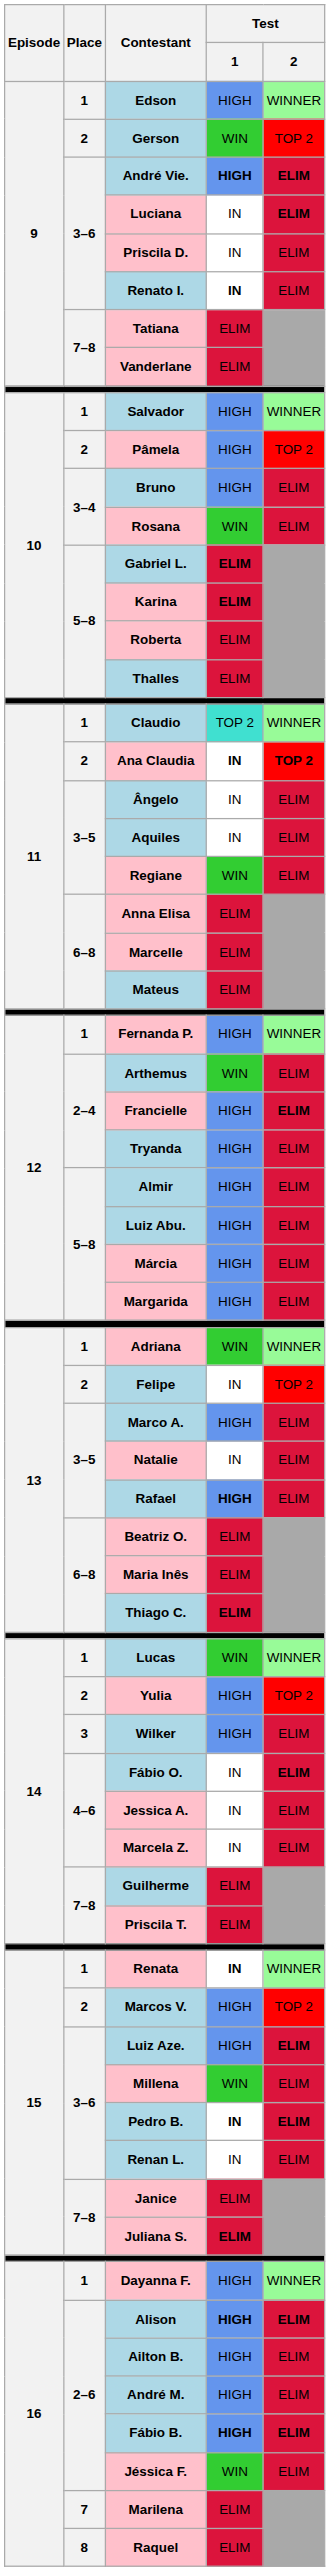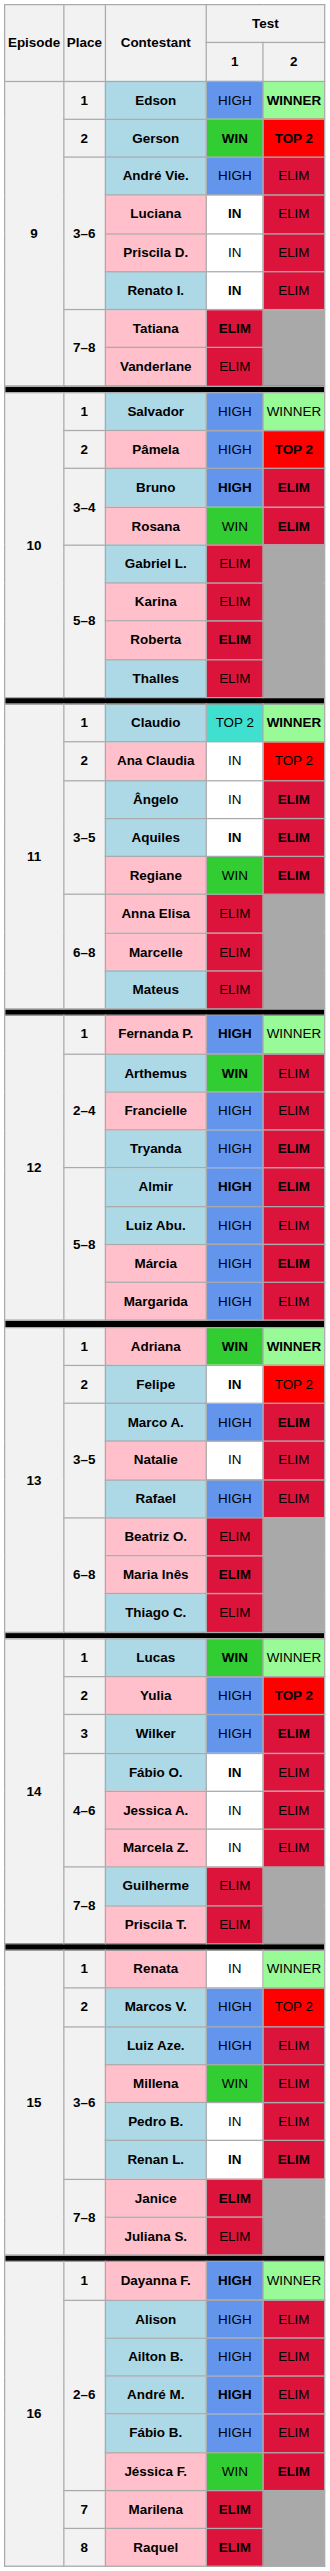(294, 99) normal -> (294, 99) bold
(235, 137) normal -> (235, 137) bold
(294, 137) normal -> (294, 137) bold
(235, 175) bold -> (235, 175) normal
(294, 175) bold -> (294, 175) normal
(235, 213) normal -> (235, 213) bold
(294, 213) bold -> (294, 213) normal
(235, 328) normal -> (235, 328) bold
(294, 449) normal -> (294, 449) bold
(235, 487) normal -> (235, 487) bold
(294, 487) normal -> (294, 487) bold
(294, 525) normal -> (294, 525) bold
(235, 563) bold -> (235, 563) normal
(235, 601) bold -> (235, 601) normal
(235, 639) normal -> (235, 639) bold
(294, 722) normal -> (294, 722) bold
(235, 760) bold -> (235, 760) normal
(294, 760) bold -> (294, 760) normal
(294, 798) normal -> (294, 798) bold
(235, 836) normal -> (235, 836) bold
(294, 836) normal -> (294, 836) bold
(294, 874) normal -> (294, 874) bold
(235, 1034) normal -> (235, 1034) bold
(235, 1072) normal -> (235, 1072) bold
(294, 1110) bold -> (294, 1110) normal
(294, 1148) normal -> (294, 1148) bold
(235, 1186) normal -> (235, 1186) bold
(294, 1186) normal -> (294, 1186) bold
(294, 1262) normal -> (294, 1262) bold
(235, 1345) normal -> (235, 1345) bold
(294, 1345) normal -> (294, 1345) bold
(235, 1383) normal -> (235, 1383) bold
(294, 1421) normal -> (294, 1421) bold
(235, 1498) bold -> (235, 1498) normal
(235, 1574) normal -> (235, 1574) bold
(235, 1612) bold -> (235, 1612) normal
(235, 1657) normal -> (235, 1657) bold
(294, 1695) normal -> (294, 1695) bold
(294, 1733) normal -> (294, 1733) bold
(235, 1771) normal -> (235, 1771) bold
(294, 1771) bold -> (294, 1771) normal
(235, 1968) bold -> (235, 1968) normal
(294, 2044) bold -> (294, 2044) normal
(235, 2121) bold -> (235, 2121) normal
(294, 2121) bold -> (294, 2121) normal
(235, 2159) normal -> (235, 2159) bold
(294, 2159) normal -> (294, 2159) bold
(235, 2197) normal -> (235, 2197) bold
(235, 2235) bold -> (235, 2235) normal
(235, 2280) normal -> (235, 2280) bold
(235, 2318) bold -> (235, 2318) normal
(294, 2318) bold -> (294, 2318) normal
(235, 2394) normal -> (235, 2394) bold
(235, 2432) bold -> (235, 2432) normal
(294, 2432) bold -> (294, 2432) normal
(294, 2470) normal -> (294, 2470) bold
(235, 2508) normal -> (235, 2508) bold
(235, 2546) normal -> (235, 2546) bold
